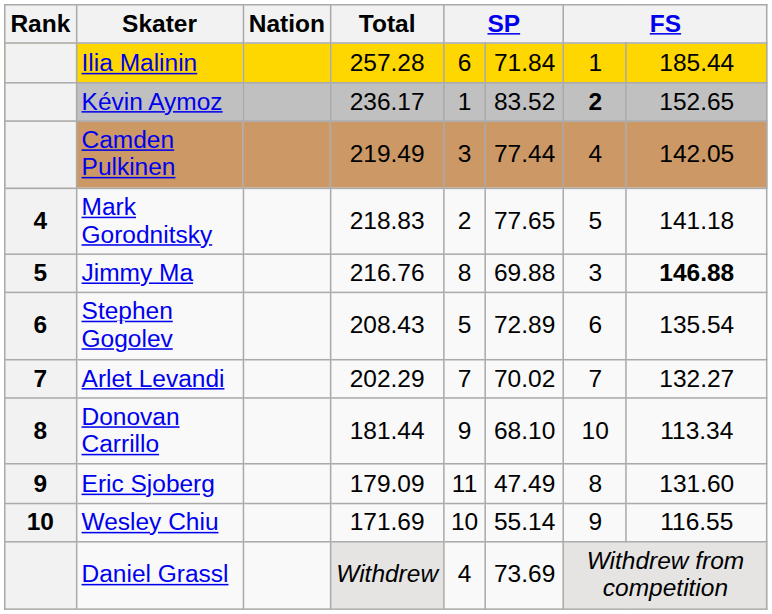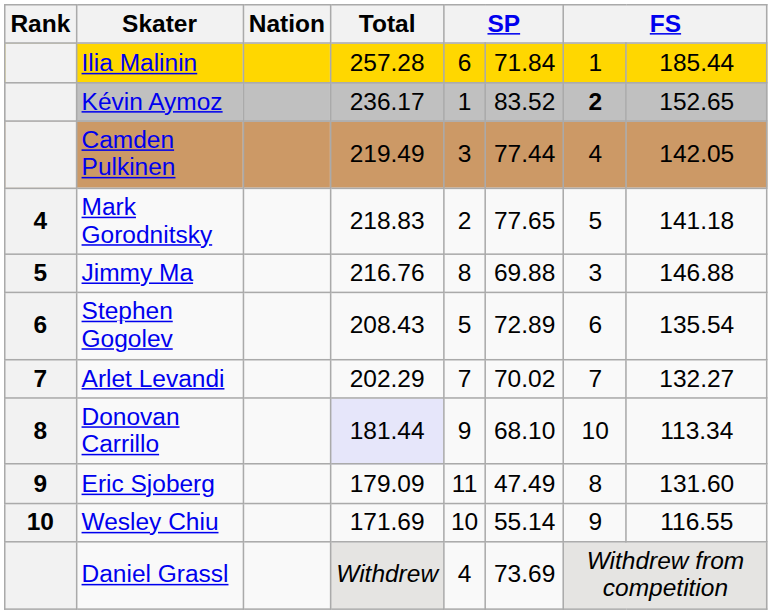(697, 273) bold -> (697, 273) normal
(387, 430) no background -> (387, 430) lavender background
